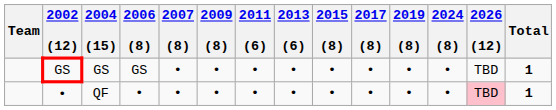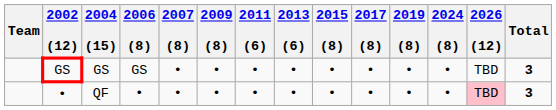(529, 70) 1 -> (529, 70) 3
(529, 94) 1 -> (529, 94) 3
